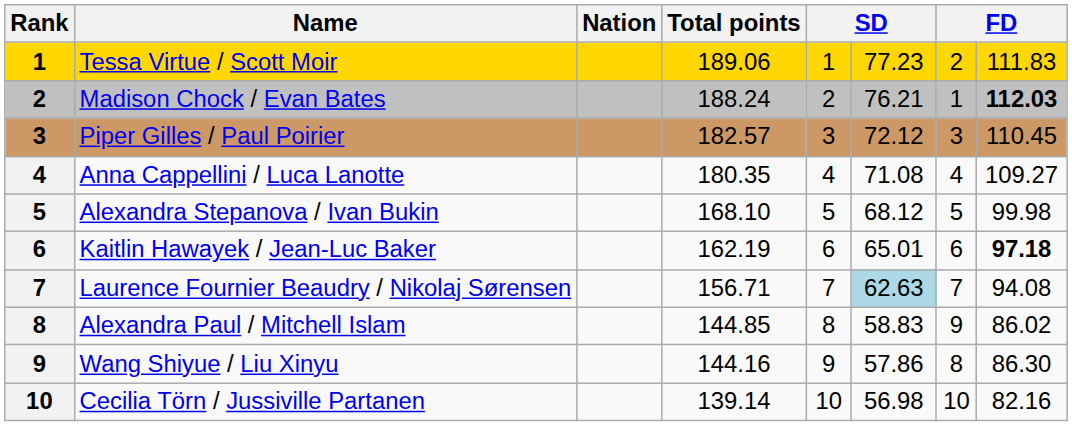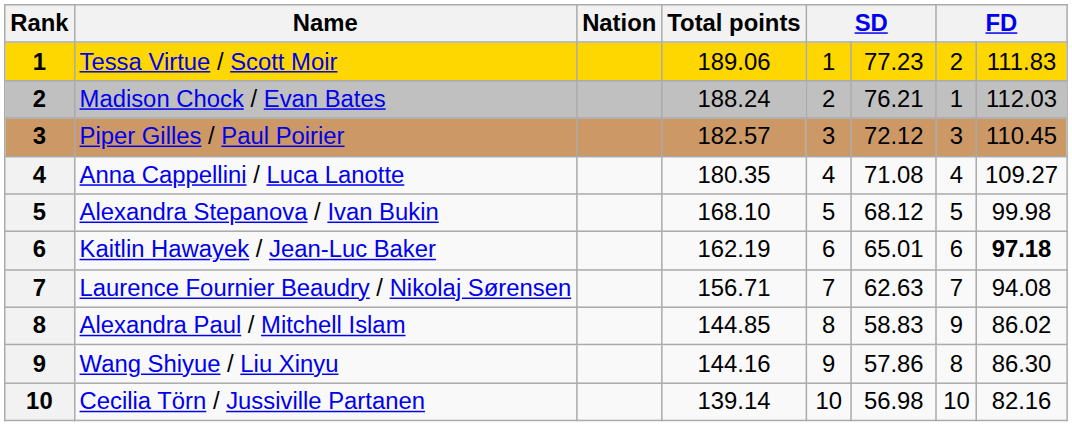(1021, 99) bold -> (1021, 99) normal
(894, 288) lightblue background -> (894, 288) no background
